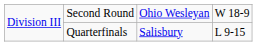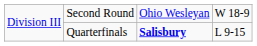(161, 31) normal -> (163, 31) bold
